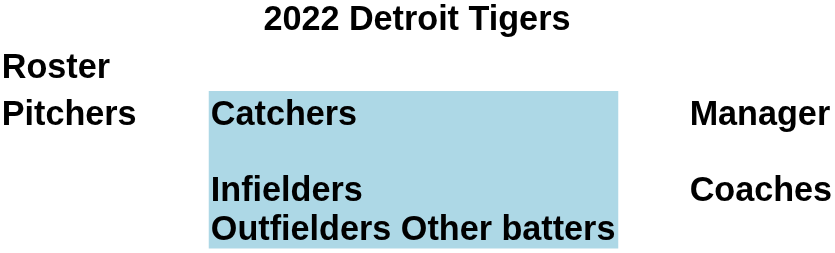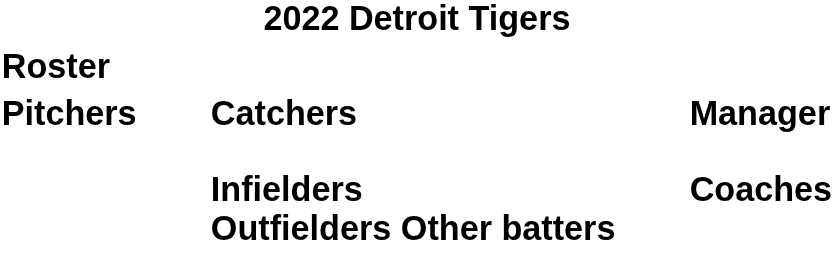(413, 170) lightblue background -> (413, 170) no background
